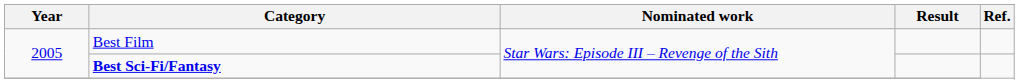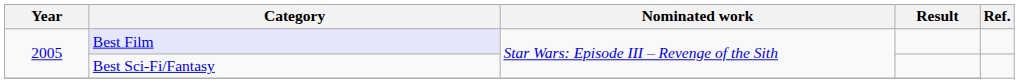(123, 41) no background -> (123, 41) lavender background
(157, 66) bold -> (154, 66) normal
